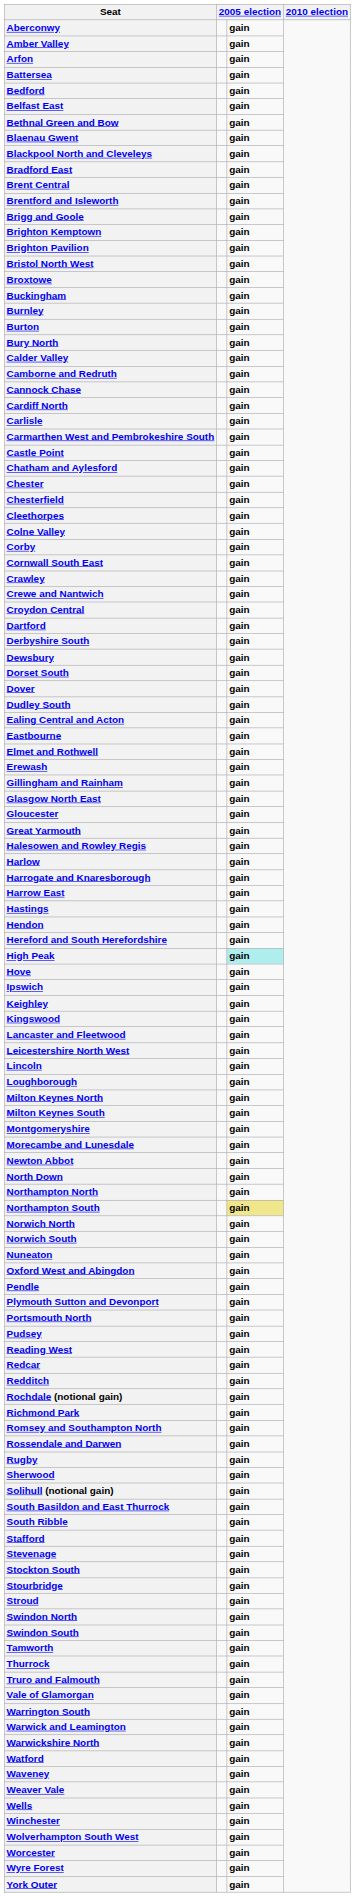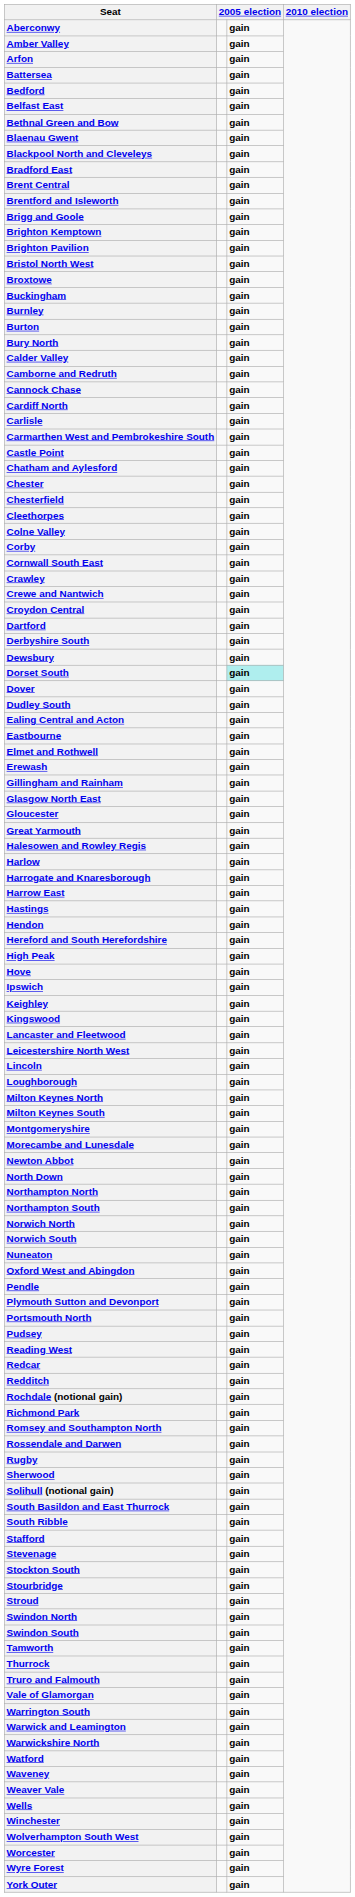(239, 673) no background -> (239, 673) paleturquoise background
(239, 956) paleturquoise background -> (239, 956) no background
(239, 1208) khaki background -> (239, 1208) no background
